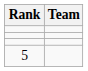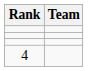(25, 55) 5 -> (25, 55) 4
